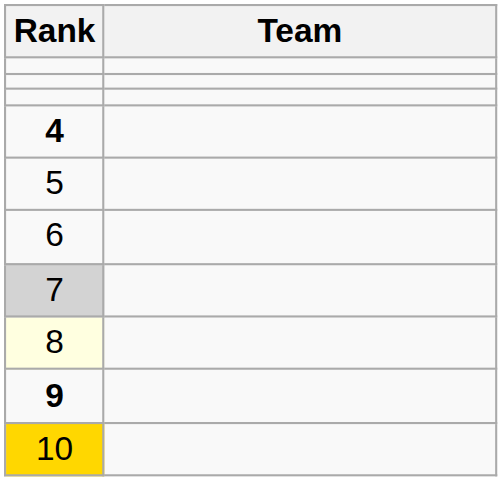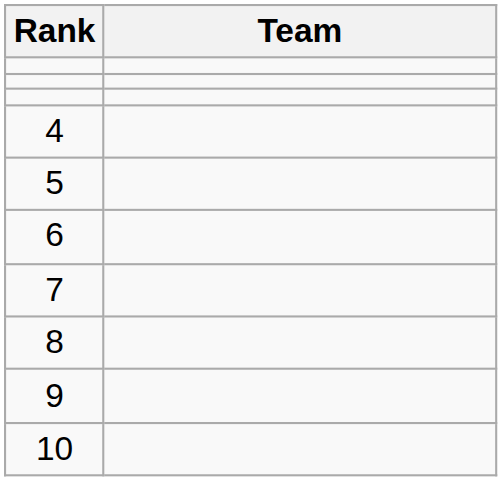(55, 130) bold -> (55, 130) normal
(55, 289) lightgrey background -> (55, 289) no background
(55, 342) lightyellow background -> (55, 342) no background
(55, 395) bold -> (55, 395) normal
(55, 448) gold background -> (55, 448) no background
